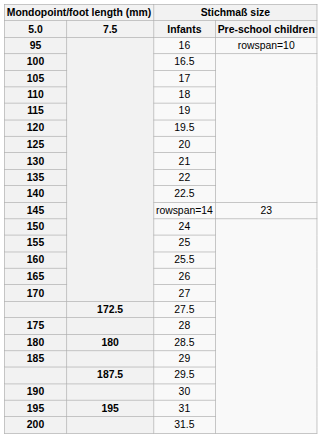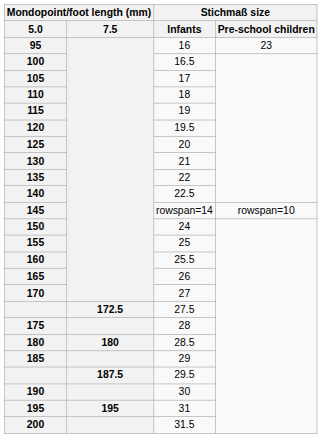(266, 45) rowspan=10 -> (266, 45) 23
(266, 210) 23 -> (266, 210) rowspan=10
